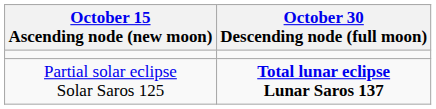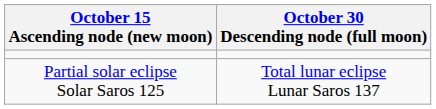(324, 81) bold -> (324, 81) normal
